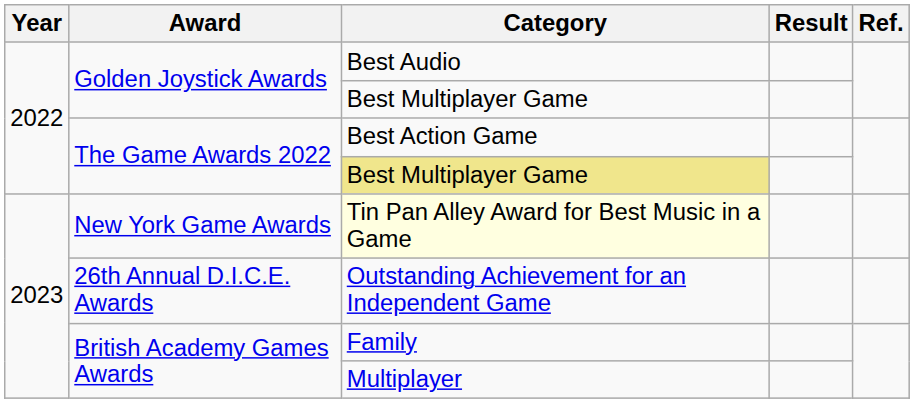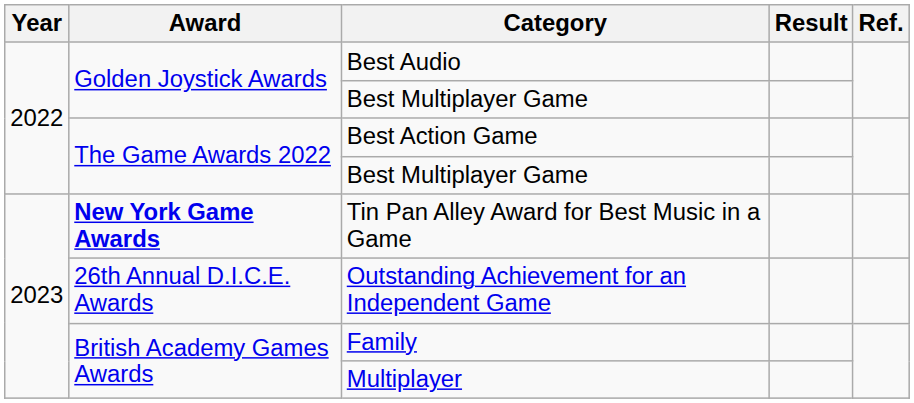(467, 174) khaki background -> (467, 174) no background
(203, 225) normal -> (164, 225) bold
(553, 225) lightyellow background -> (553, 225) no background
